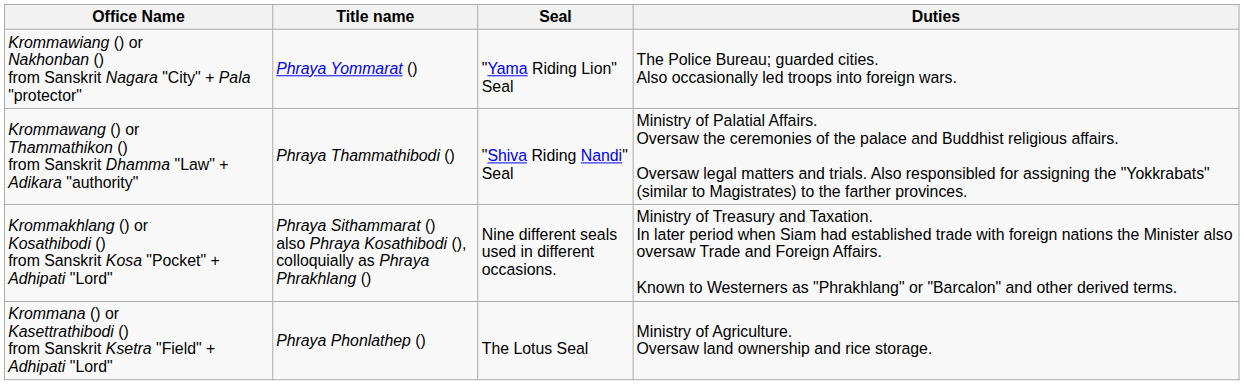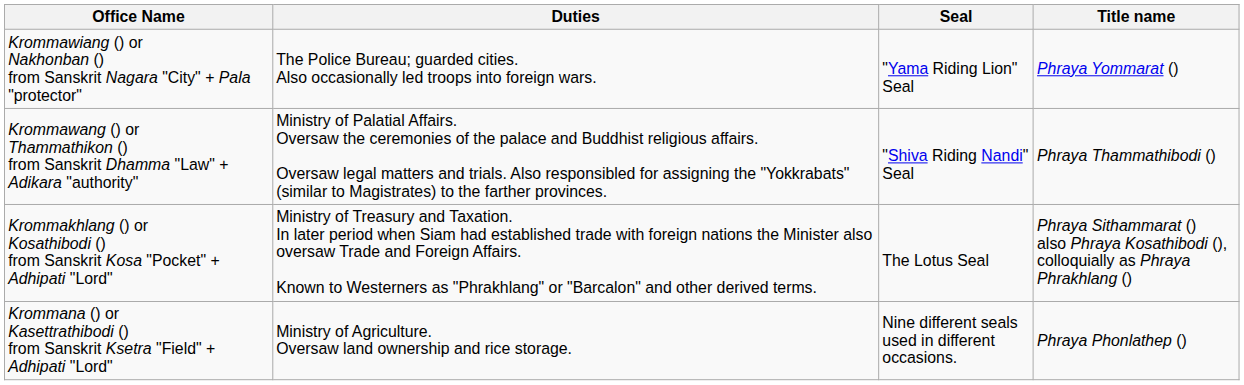columns swapped: (375, 17) <-> (936, 17)
(549, 252) Nine different seals used in different occasions. -> (936, 261) The Lotus Seal
(535, 349) The Lotus Seal -> (950, 340) Nine different seals used in different occasions.
